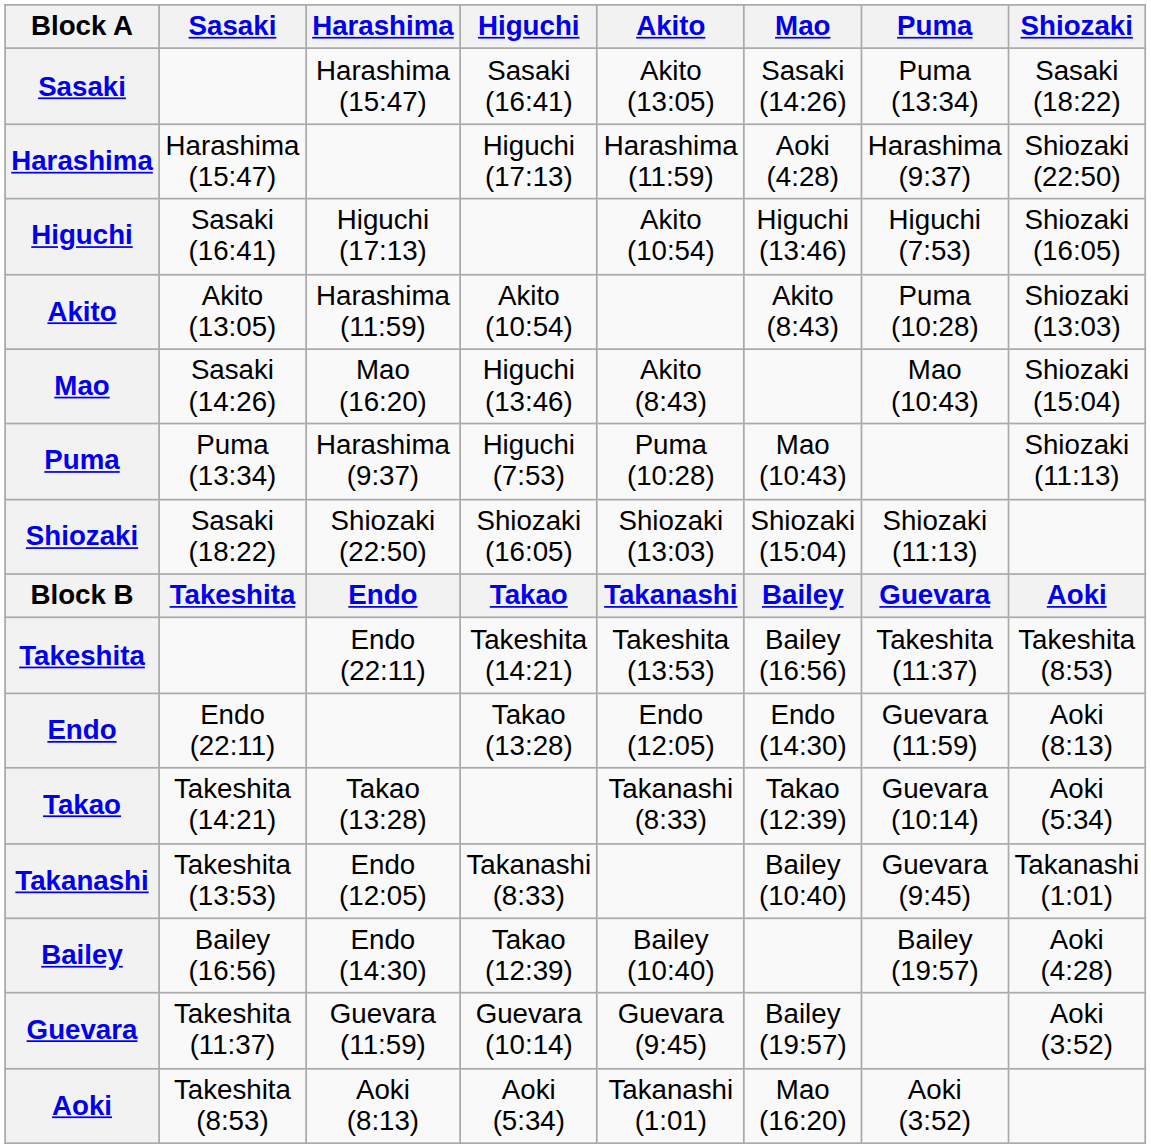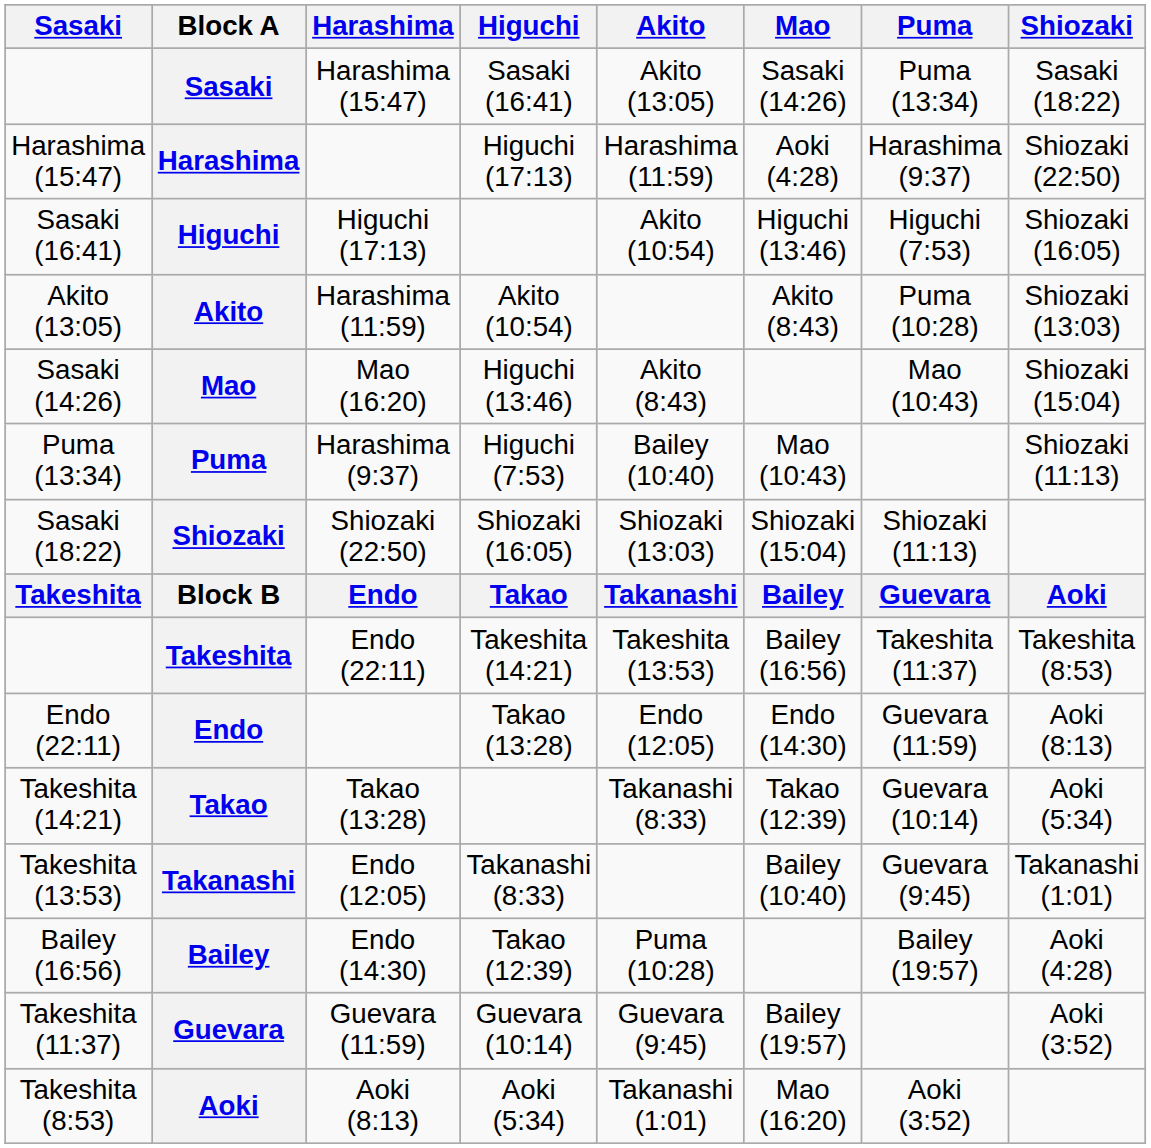columns swapped: (82, 26) <-> (232, 26)
(671, 461) Puma (10:28) -> (671, 461) Bailey (10:40)
(671, 955) Bailey (10:40) -> (671, 955) Puma (10:28)
